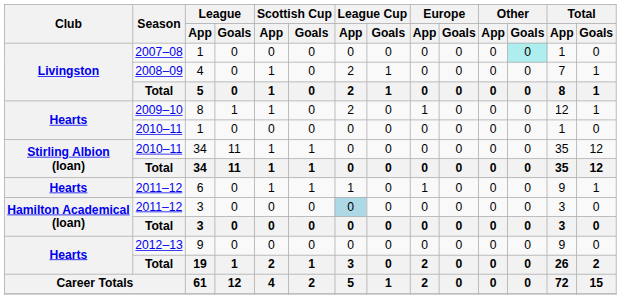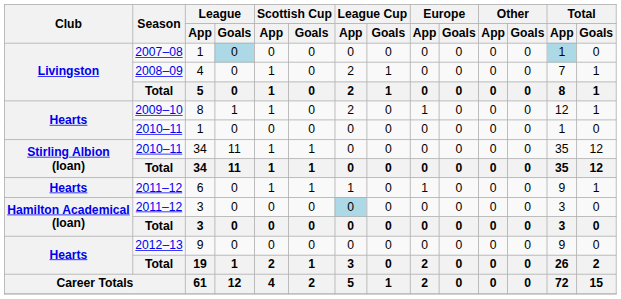(234, 52) no background -> (234, 52) lightblue background
(528, 52) paleturquoise background -> (528, 52) no background
(562, 52) no background -> (562, 52) lightblue background
